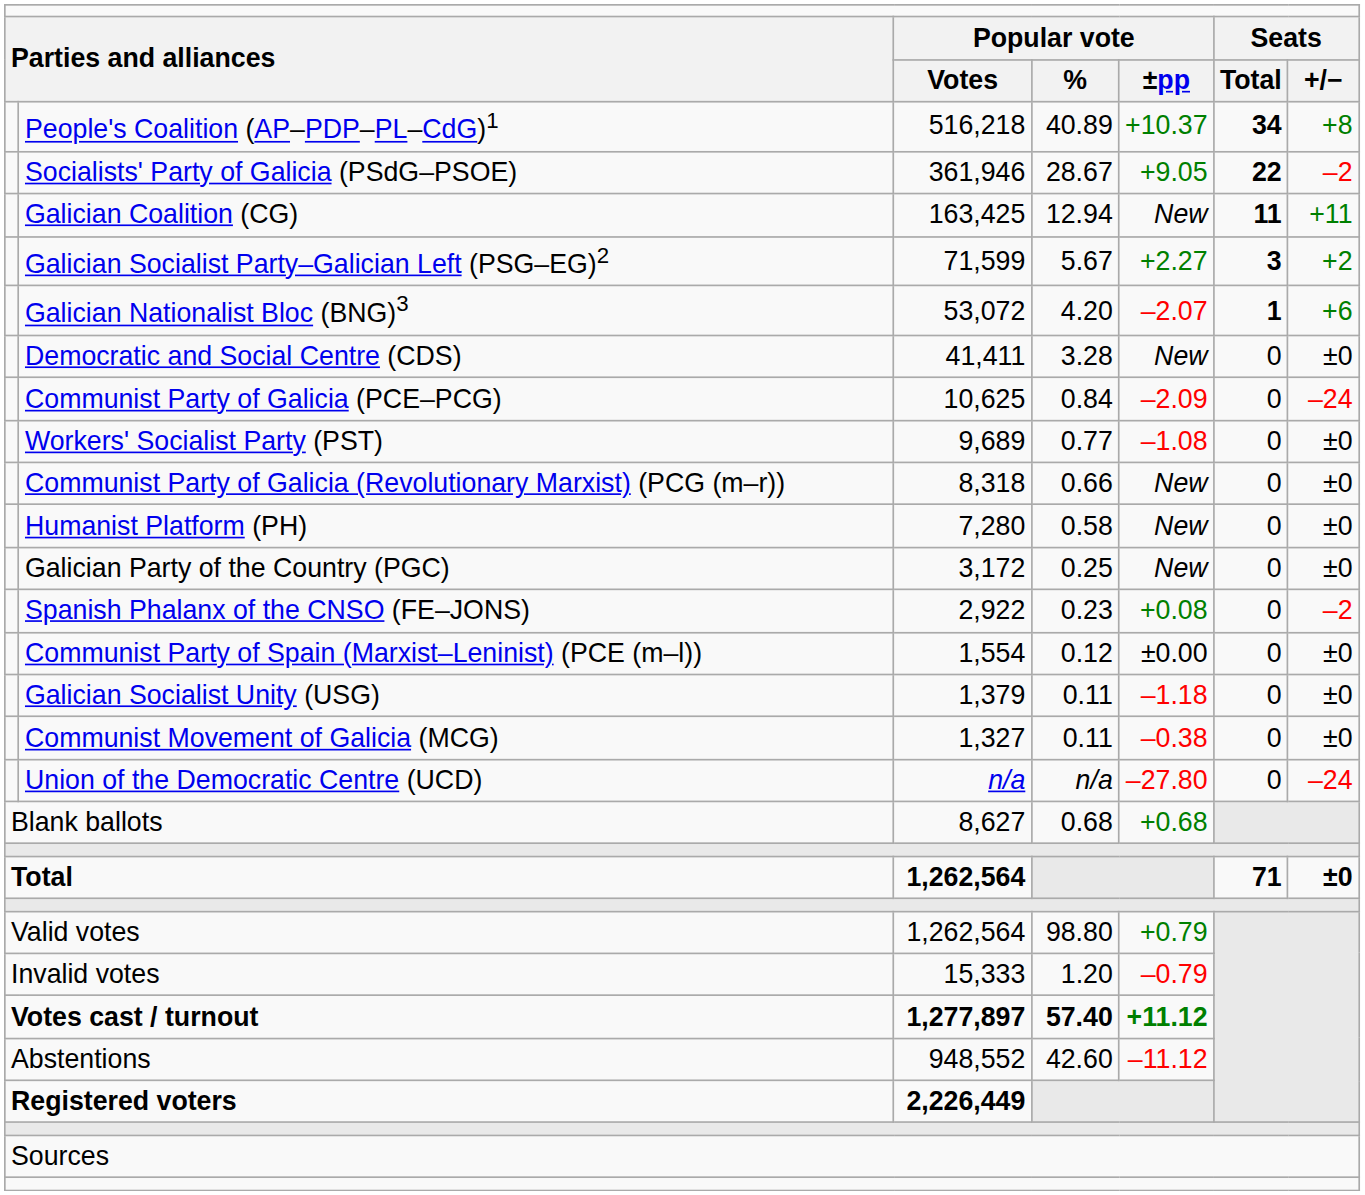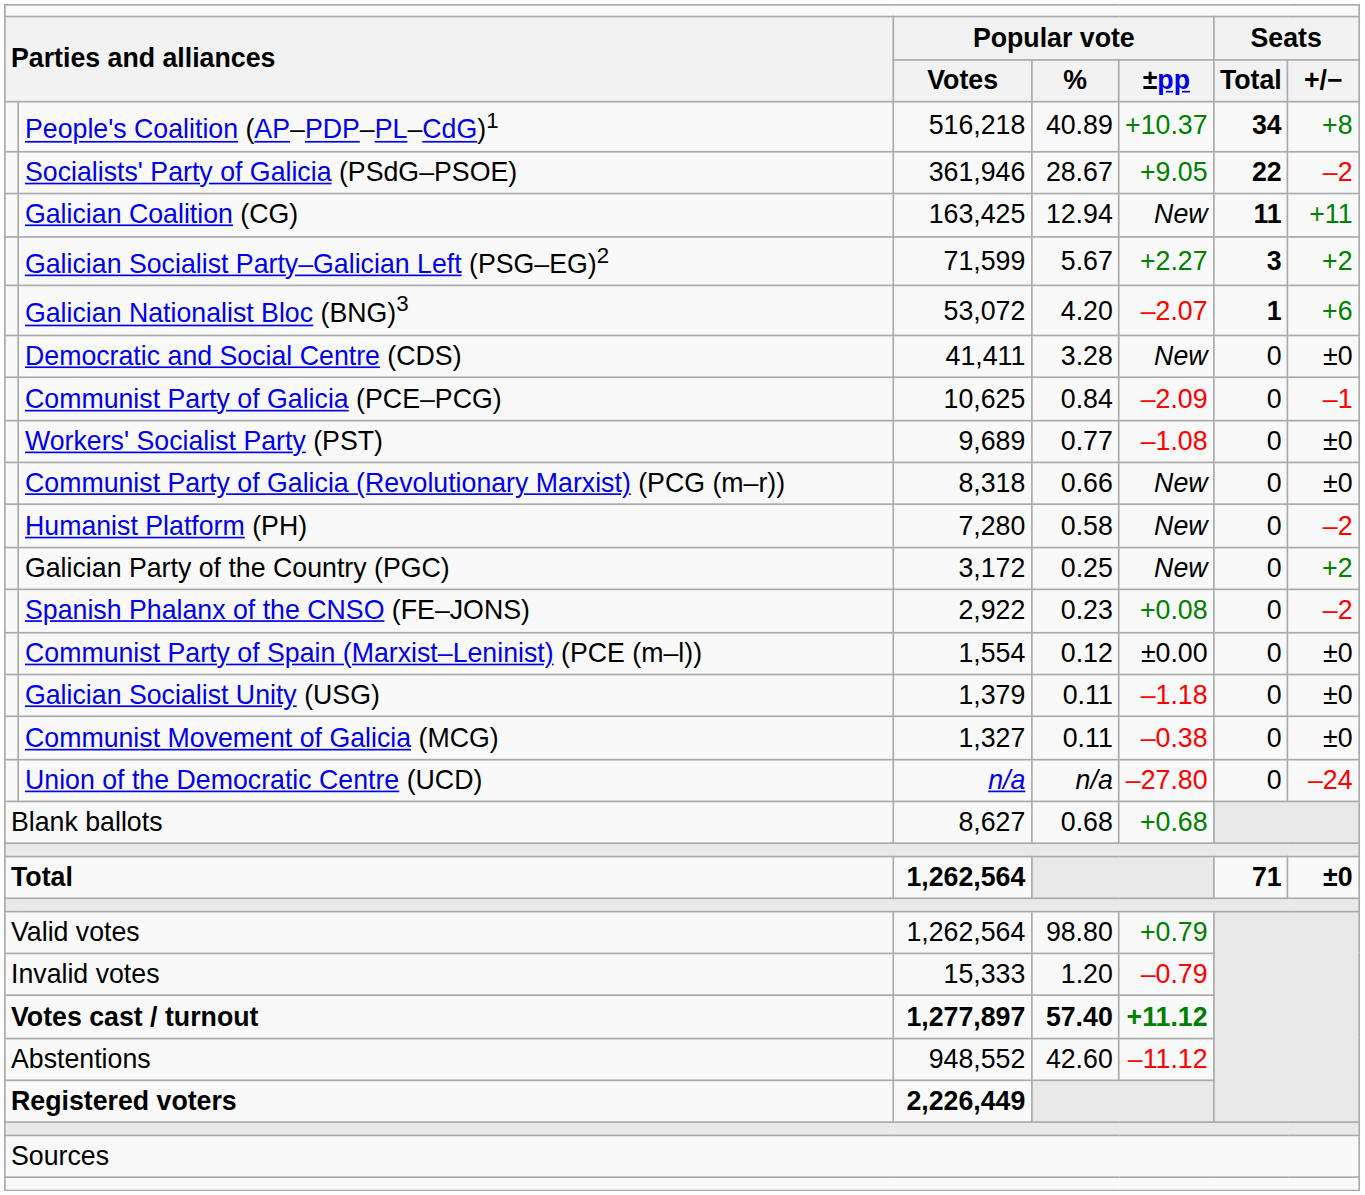(1330, 398) –24 -> (1338, 398) –1
(1338, 525) ±0 -> (1338, 525) –2
(1338, 568) ±0 -> (1337, 568) +2
